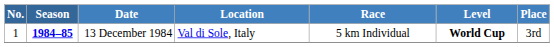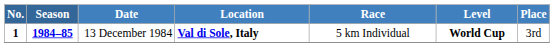(16, 33) normal -> (16, 33) bold
(216, 33) normal -> (218, 33) bold
